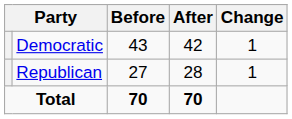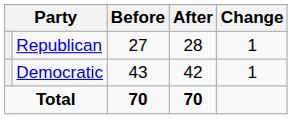rows swapped: (60, 45) <-> (59, 72)
